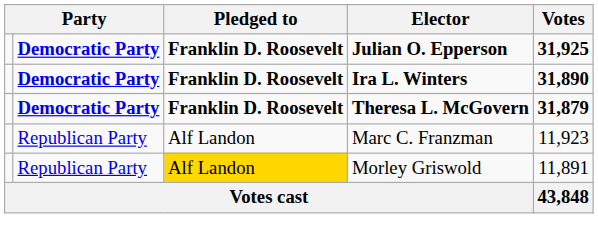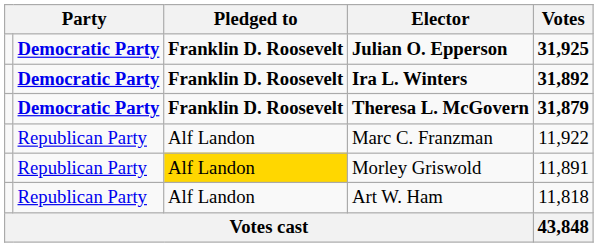(563, 78) 31,890 -> (563, 78) 31,892
(564, 138) 11,923 -> (564, 138) 11,922
+ row: (397, 197)
